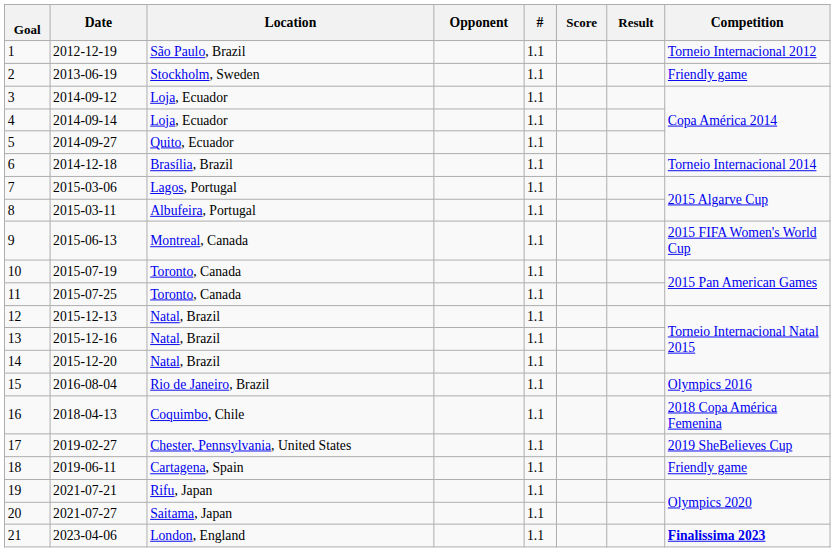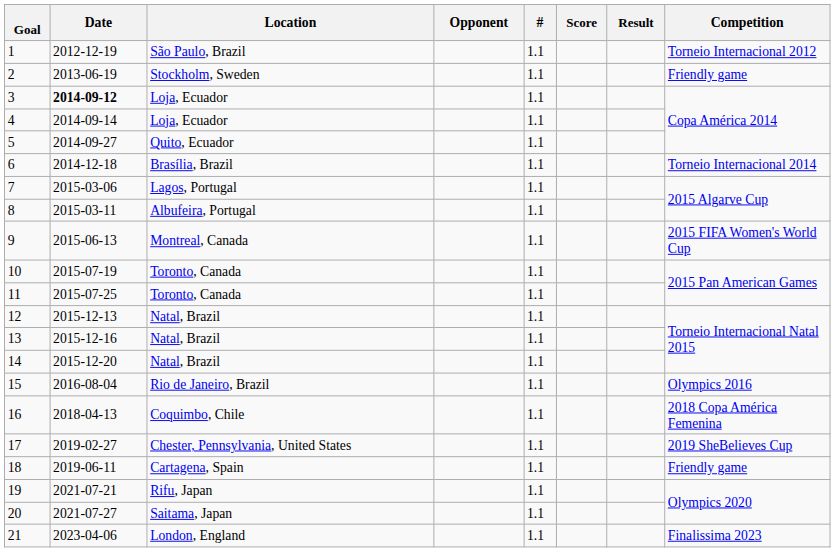(85, 97) normal -> (85, 97) bold
(717, 536) bold -> (715, 536) normal
